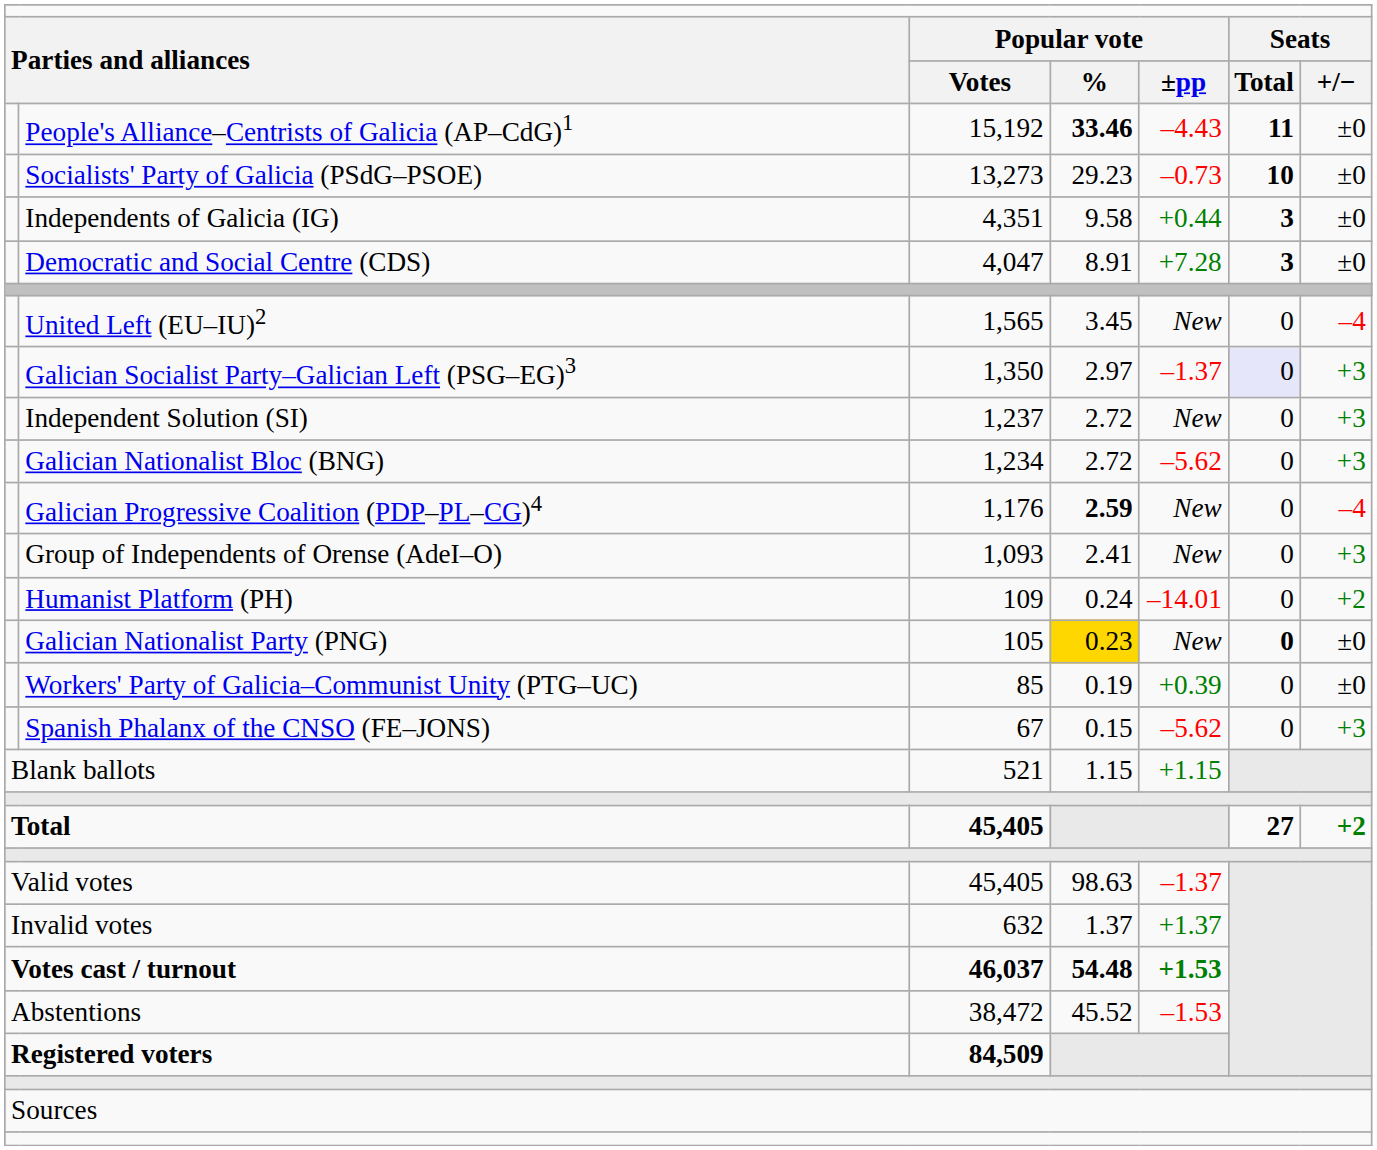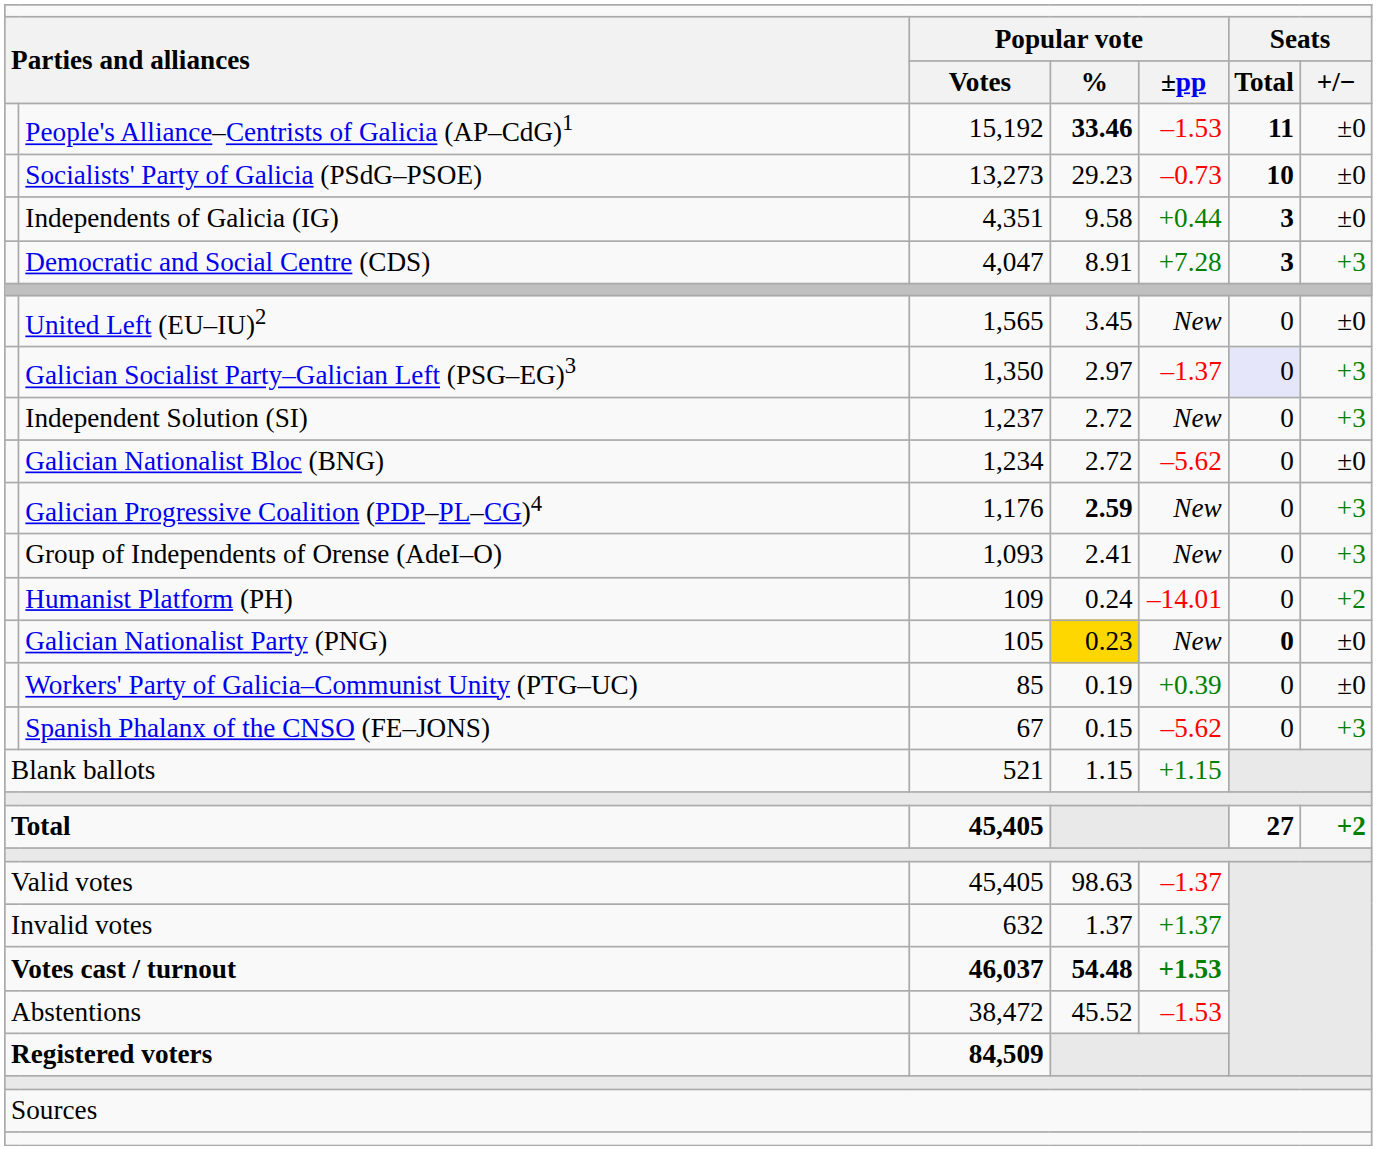(1191, 128) –4.43 -> (1191, 128) –1.53
(1352, 261) ±0 -> (1351, 261) +3
(1352, 320) –4 -> (1352, 320) ±0
(1351, 461) +3 -> (1352, 461) ±0
(1352, 508) –4 -> (1351, 508) +3
